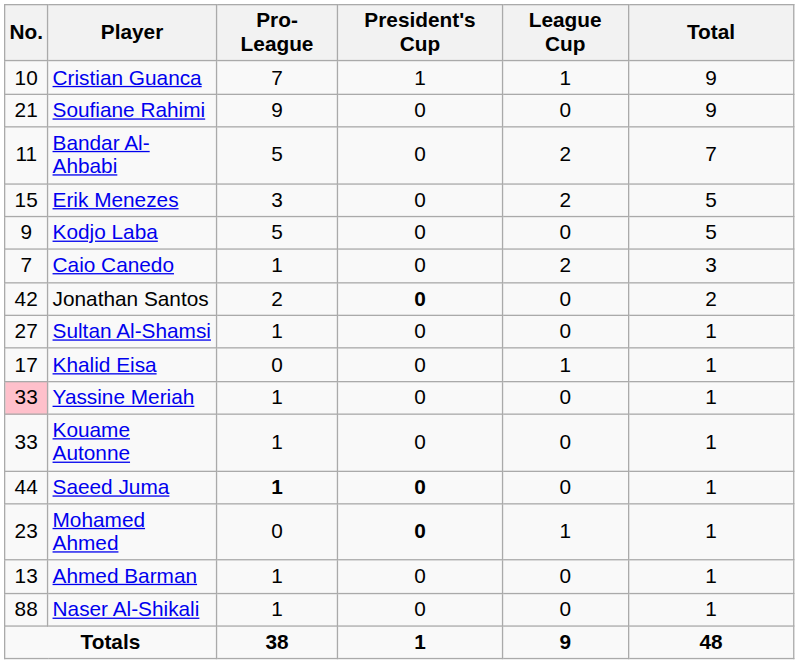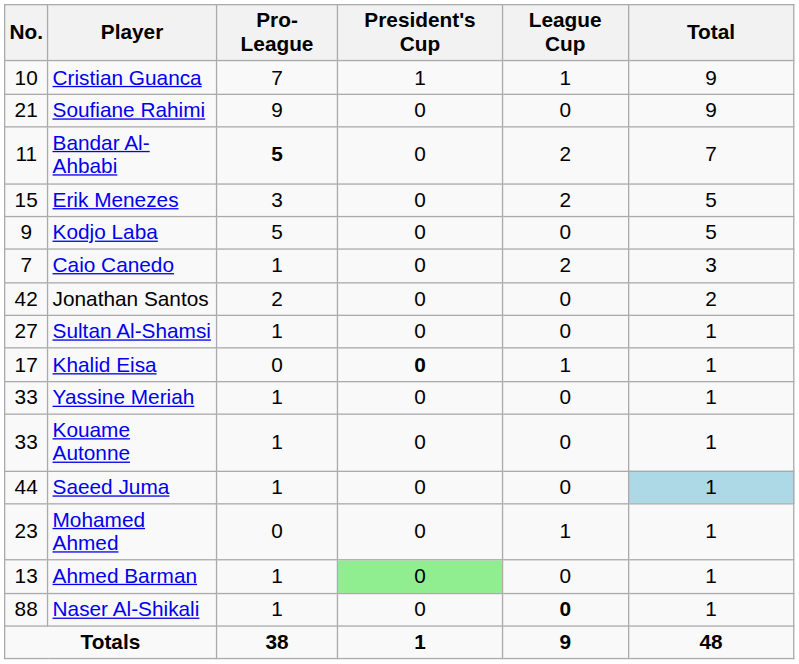(277, 155) normal -> (277, 155) bold
(420, 298) bold -> (420, 298) normal
(420, 364) normal -> (420, 364) bold
(26, 397) pink background -> (26, 397) no background
(277, 487) bold -> (277, 487) normal
(420, 487) bold -> (420, 487) normal
(711, 487) no background -> (711, 487) lightblue background
(420, 531) bold -> (420, 531) normal
(420, 576) no background -> (420, 576) lightgreen background
(565, 609) normal -> (565, 609) bold
